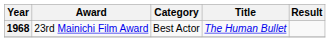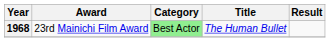(176, 28) no background -> (176, 28) lightgreen background
